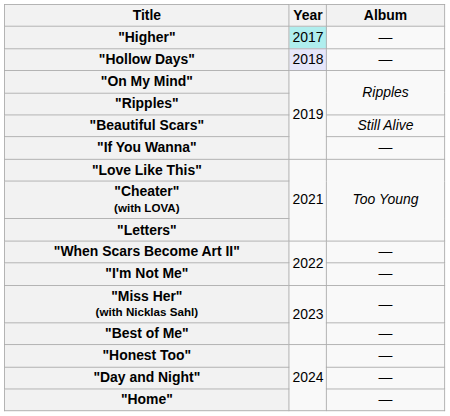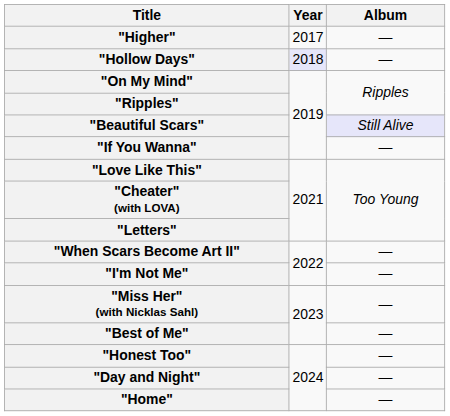(308, 37) paleturquoise background -> (308, 37) no background
(386, 125) no background -> (386, 125) lavender background
